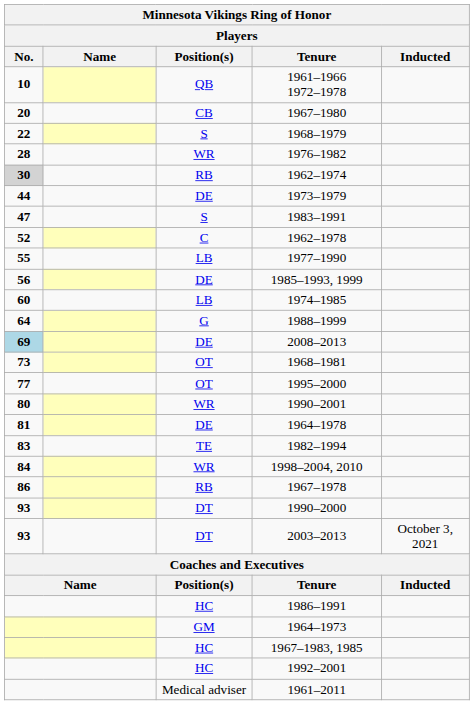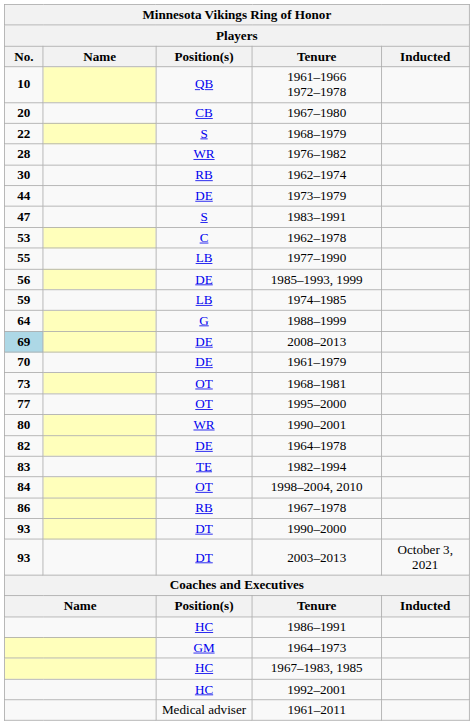(24, 175) lightgrey background -> (24, 175) no background
(24, 237) 52 -> (24, 237) 53
(24, 300) 60 -> (24, 300) 59
+ row: (317, 362)
(24, 425) 81 -> (24, 445) 82
(204, 466) WR -> (204, 487) OT
